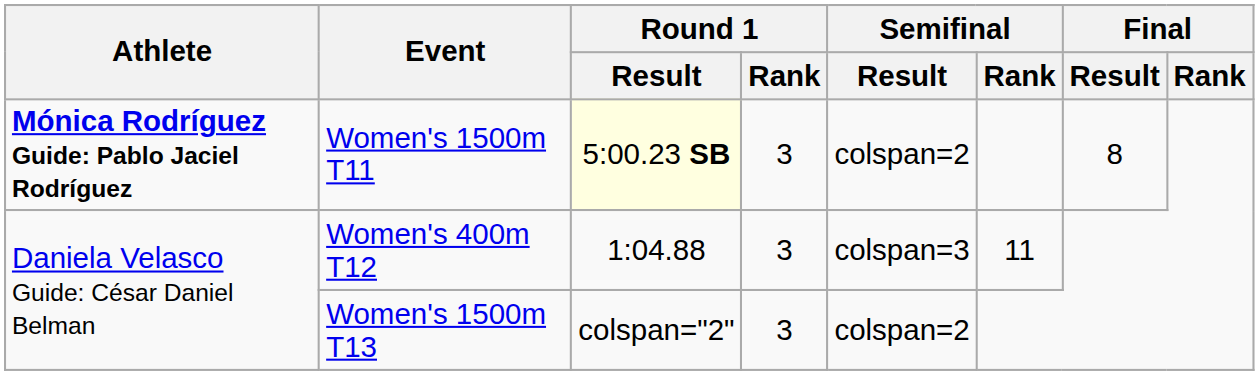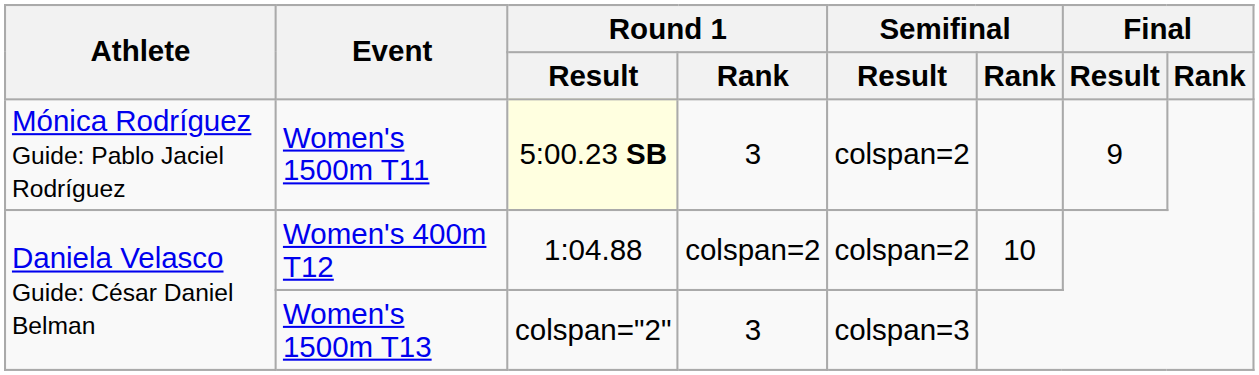(139, 155) bold -> (132, 155) normal
(1115, 155) 8 -> (1115, 155) 9
(784, 251) 3 -> (753, 251) colspan=2
(902, 251) colspan=3 -> (902, 251) colspan=2
(1020, 251) 11 -> (1020, 251) 10
(902, 330) colspan=2 -> (902, 330) colspan=3
